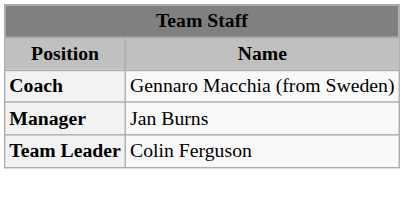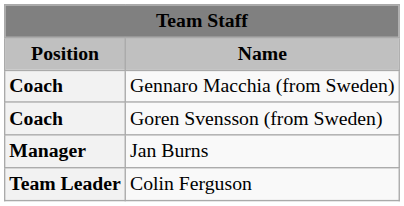+ row: (256, 118)
